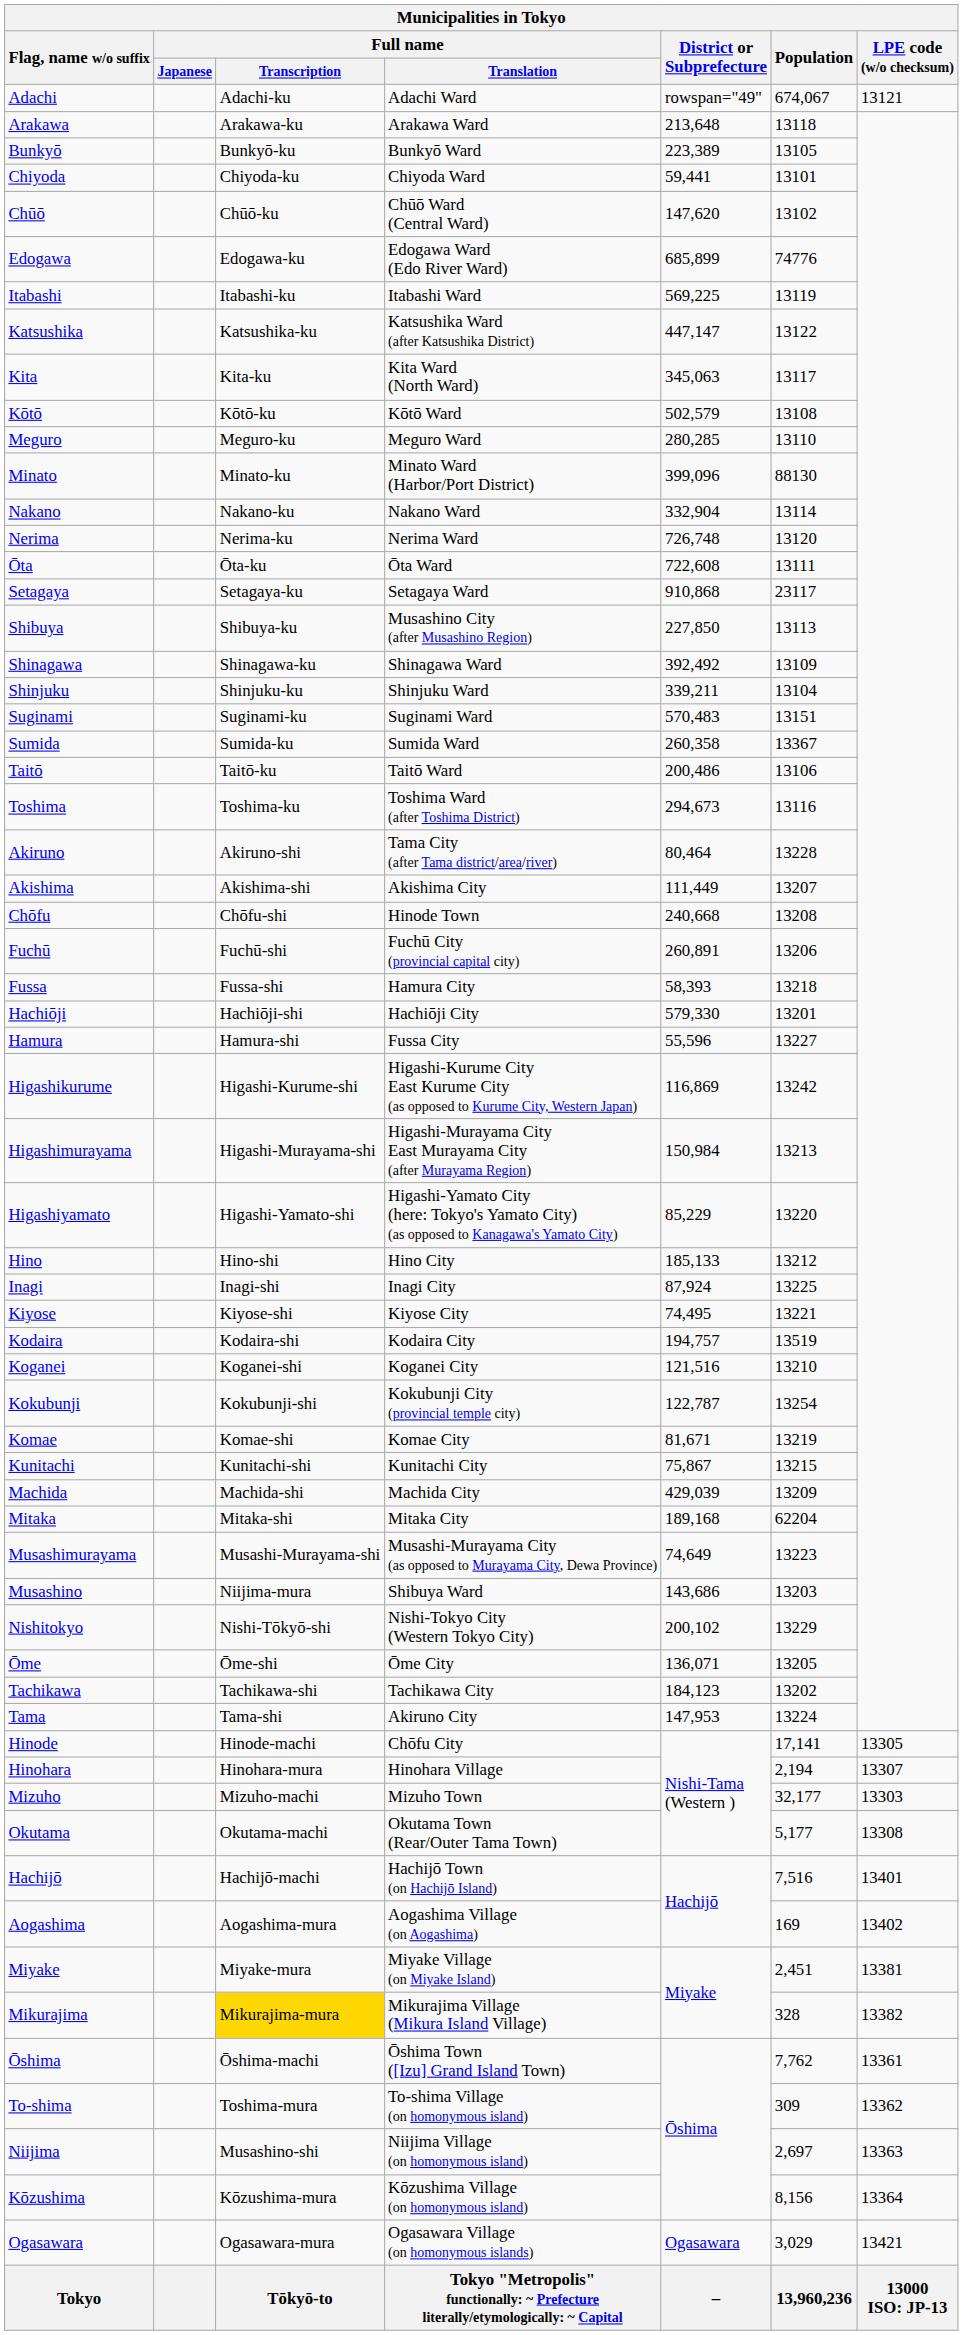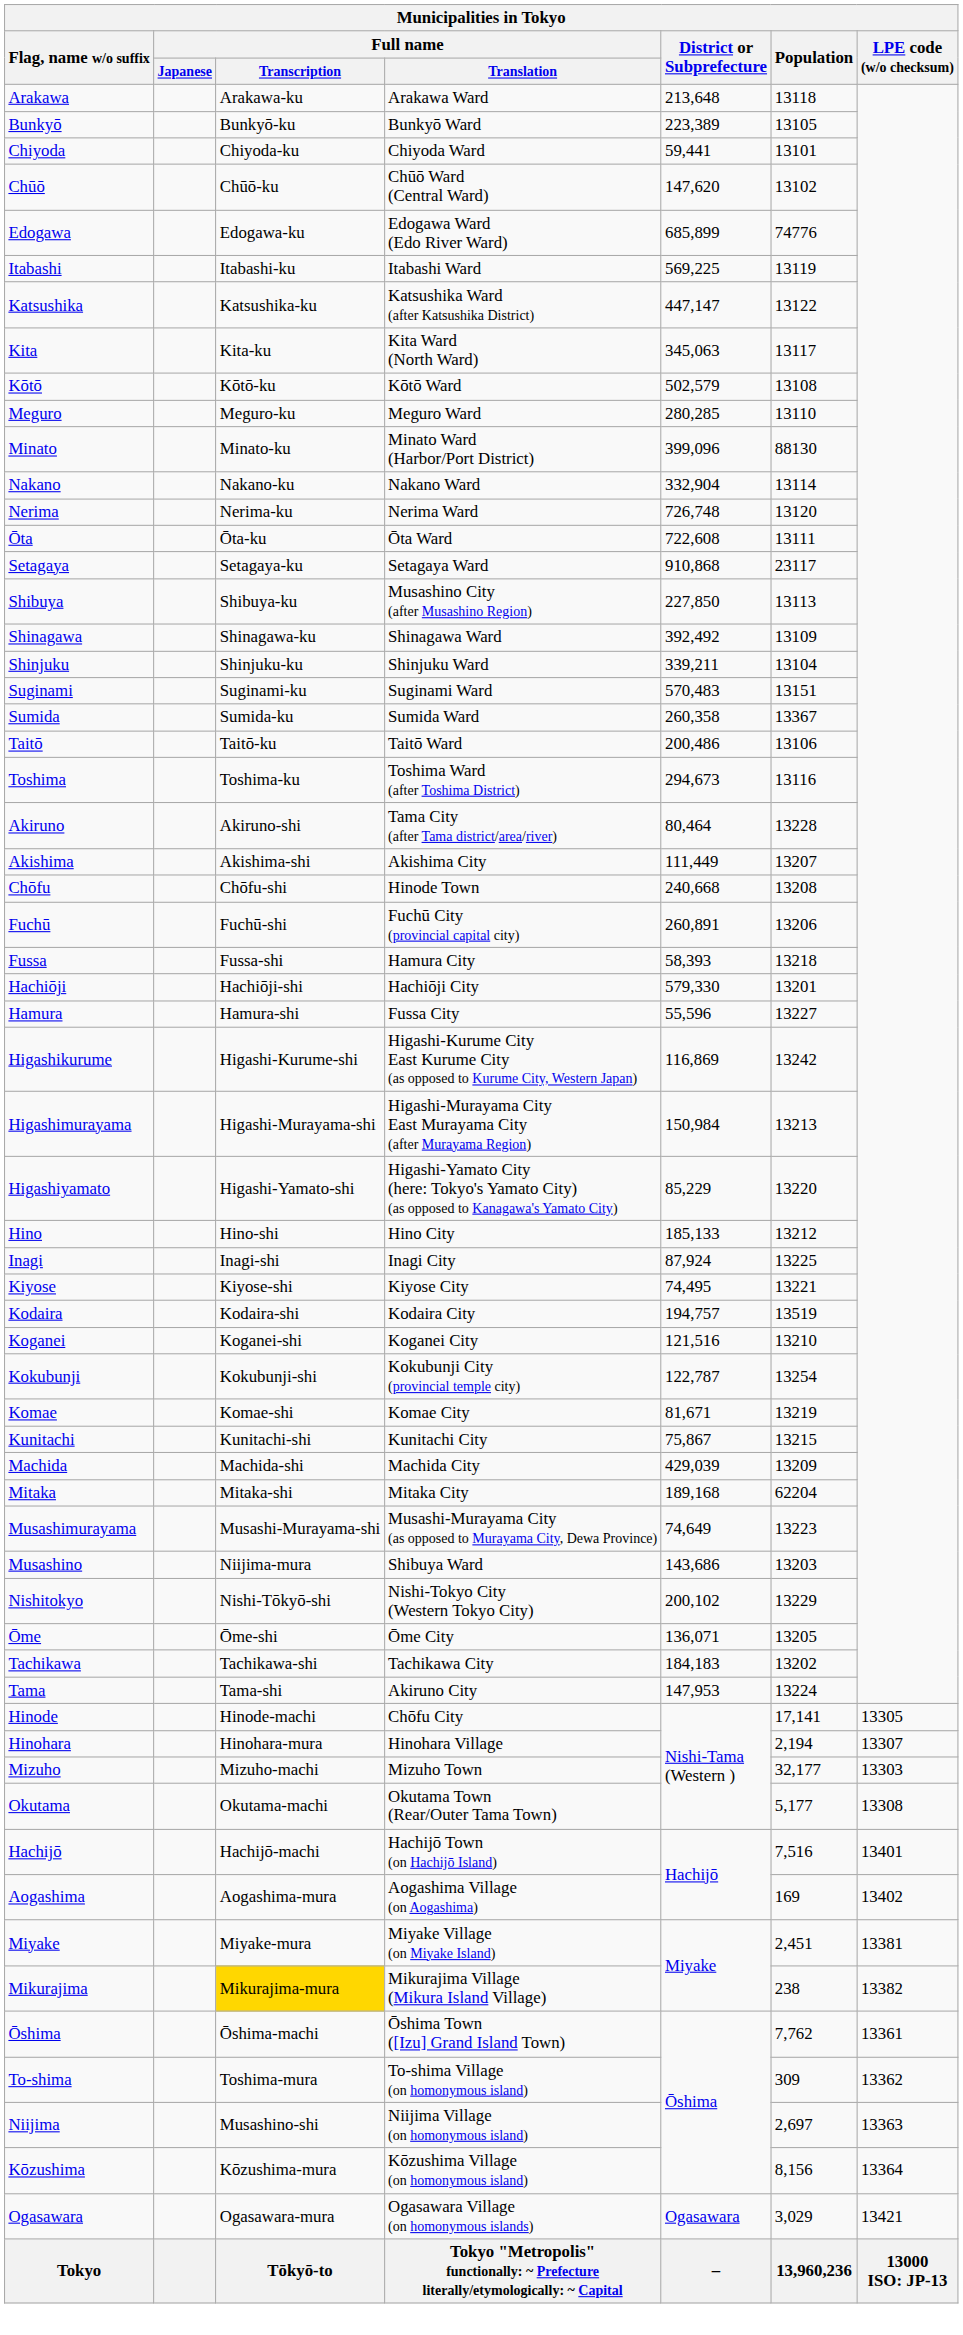- row: (33, 97)
(692, 1690) 184,123 -> (692, 1663) 184,183
(787, 2015) 328 -> (787, 1988) 238
